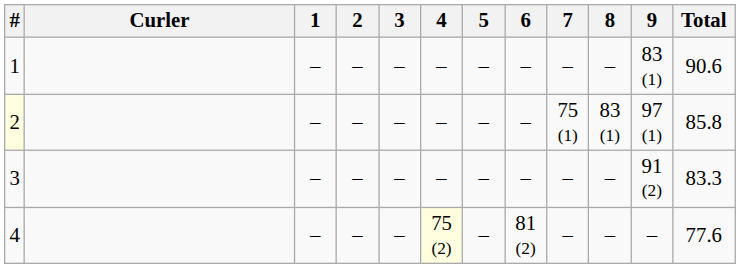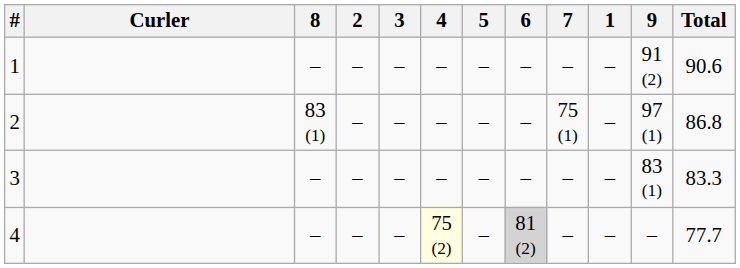columns swapped: (315, 20) <-> (610, 20)
(652, 65) 83 (1) -> (652, 65) 91 (2)
(15, 122) lightyellow background -> (15, 122) no background
(704, 122) 85.8 -> (704, 122) 86.8
(652, 178) 91 (2) -> (652, 178) 83 (1)
(526, 234) no background -> (526, 234) lightgrey background
(704, 234) 77.6 -> (704, 234) 77.7
